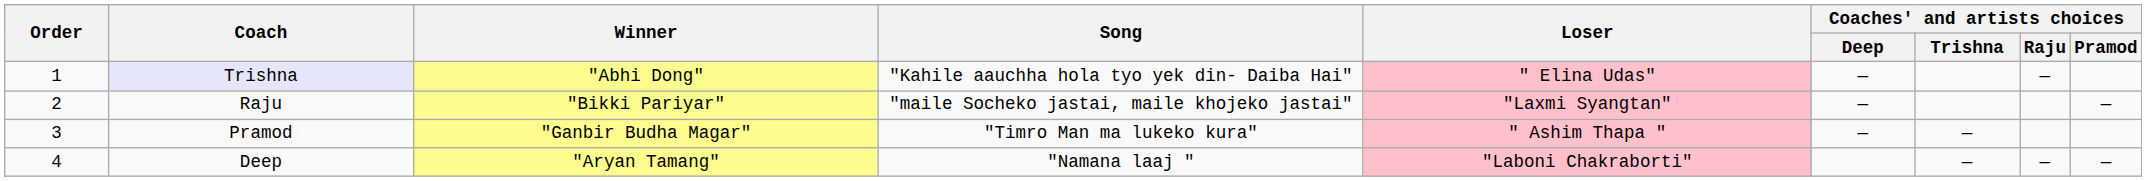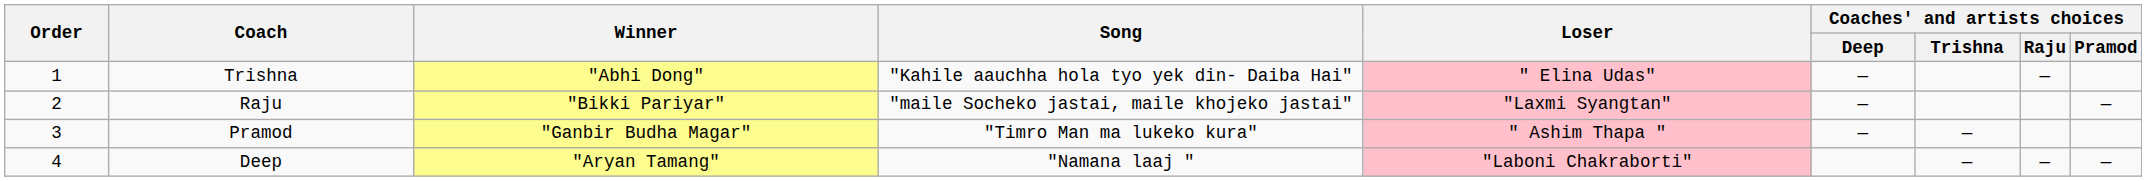(261, 76) lavender background -> (261, 76) no background
